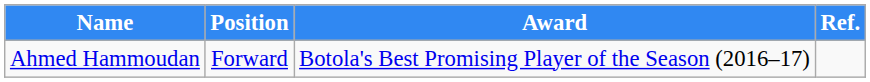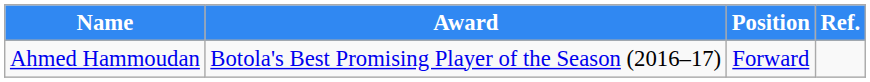columns swapped: (249, 22) <-> (555, 22)
